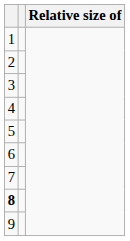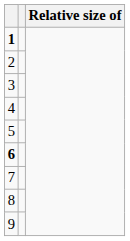(11, 39) normal -> (11, 39) bold
(11, 154) normal -> (11, 154) bold
(11, 200) bold -> (11, 200) normal
